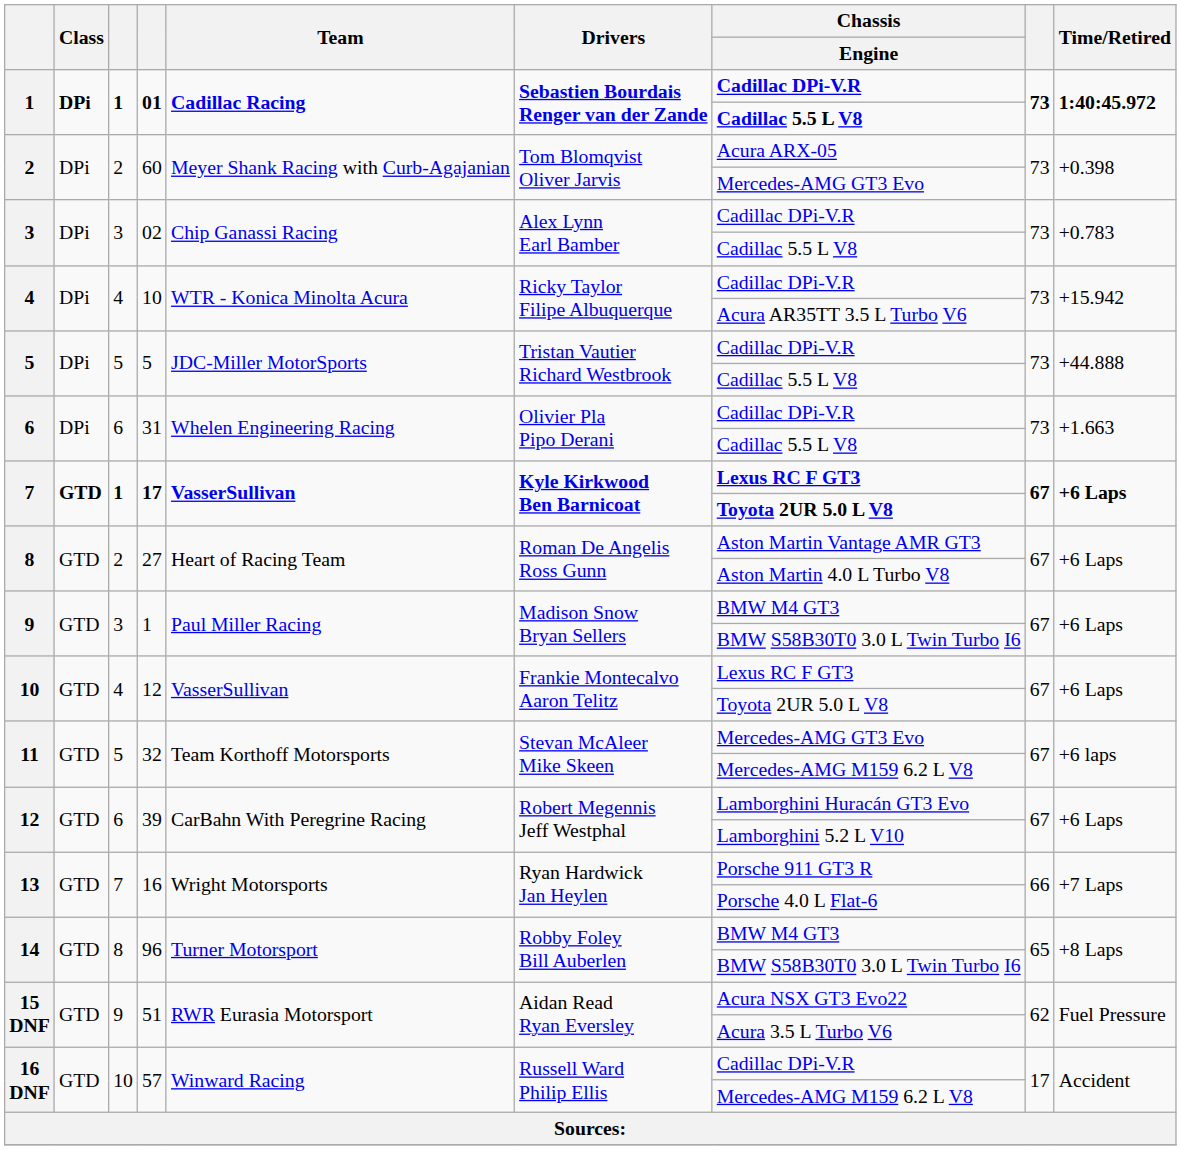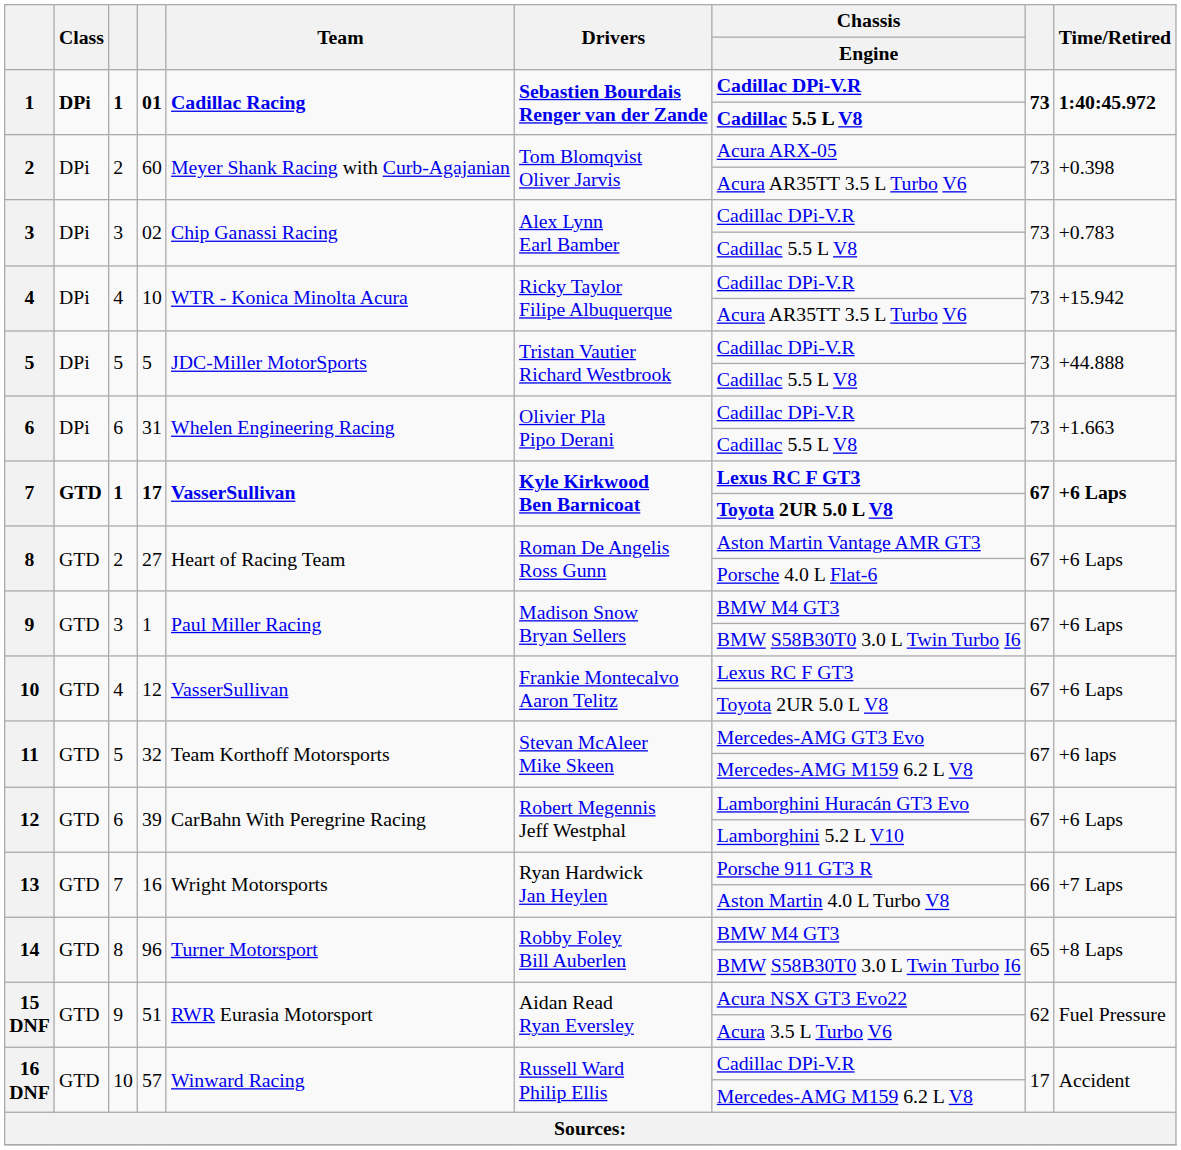(820, 183) Mercedes-AMG GT3 Evo -> (842, 183) Acura AR35TT 3.5 L Turbo V6
(833, 574) Aston Martin 4.0 L Turbo V8 -> (797, 574) Porsche 4.0 L Flat-6
(797, 900) Porsche 4.0 L Flat-6 -> (833, 900) Aston Martin 4.0 L Turbo V8
